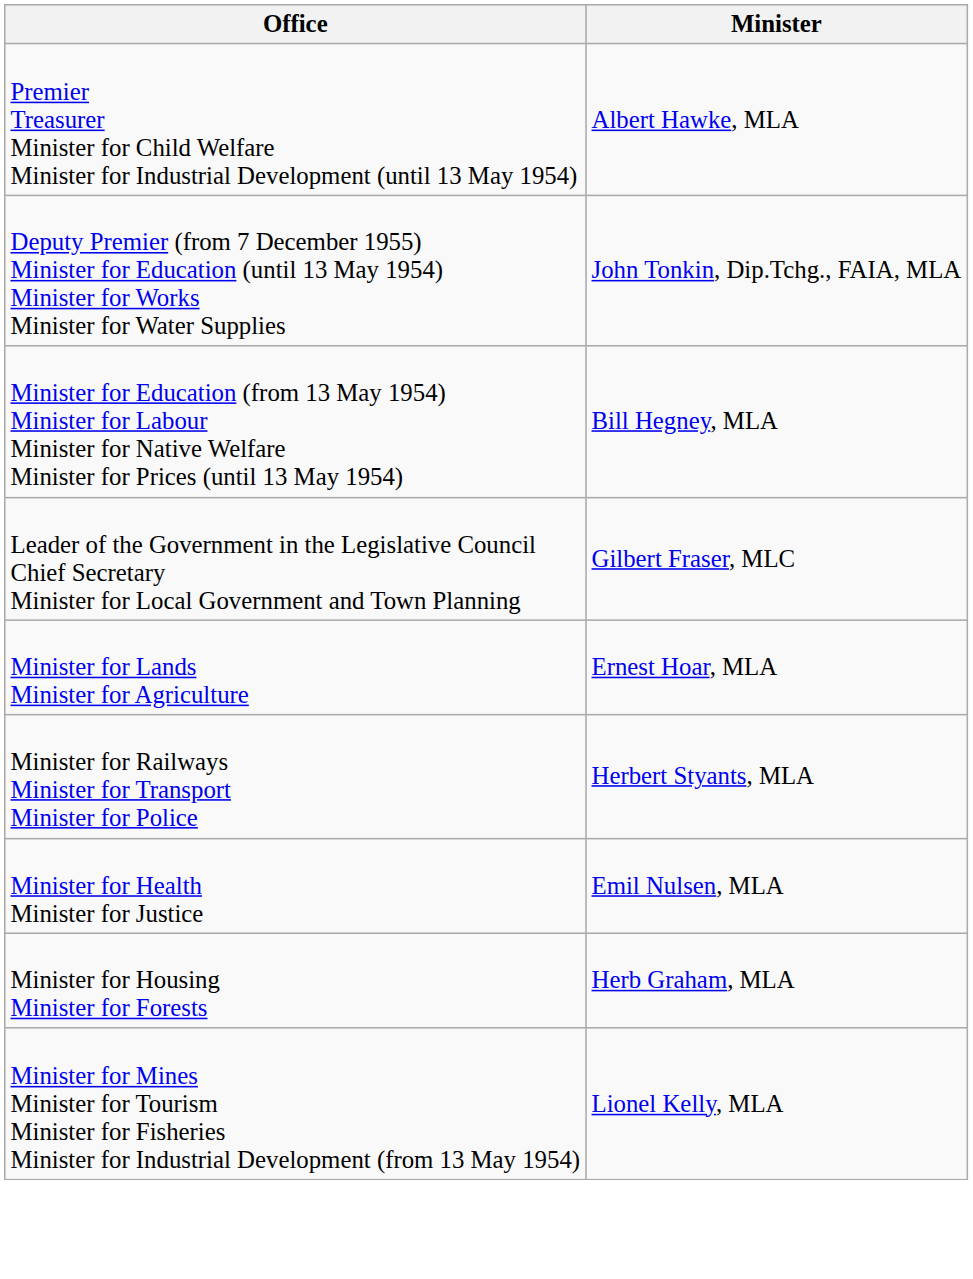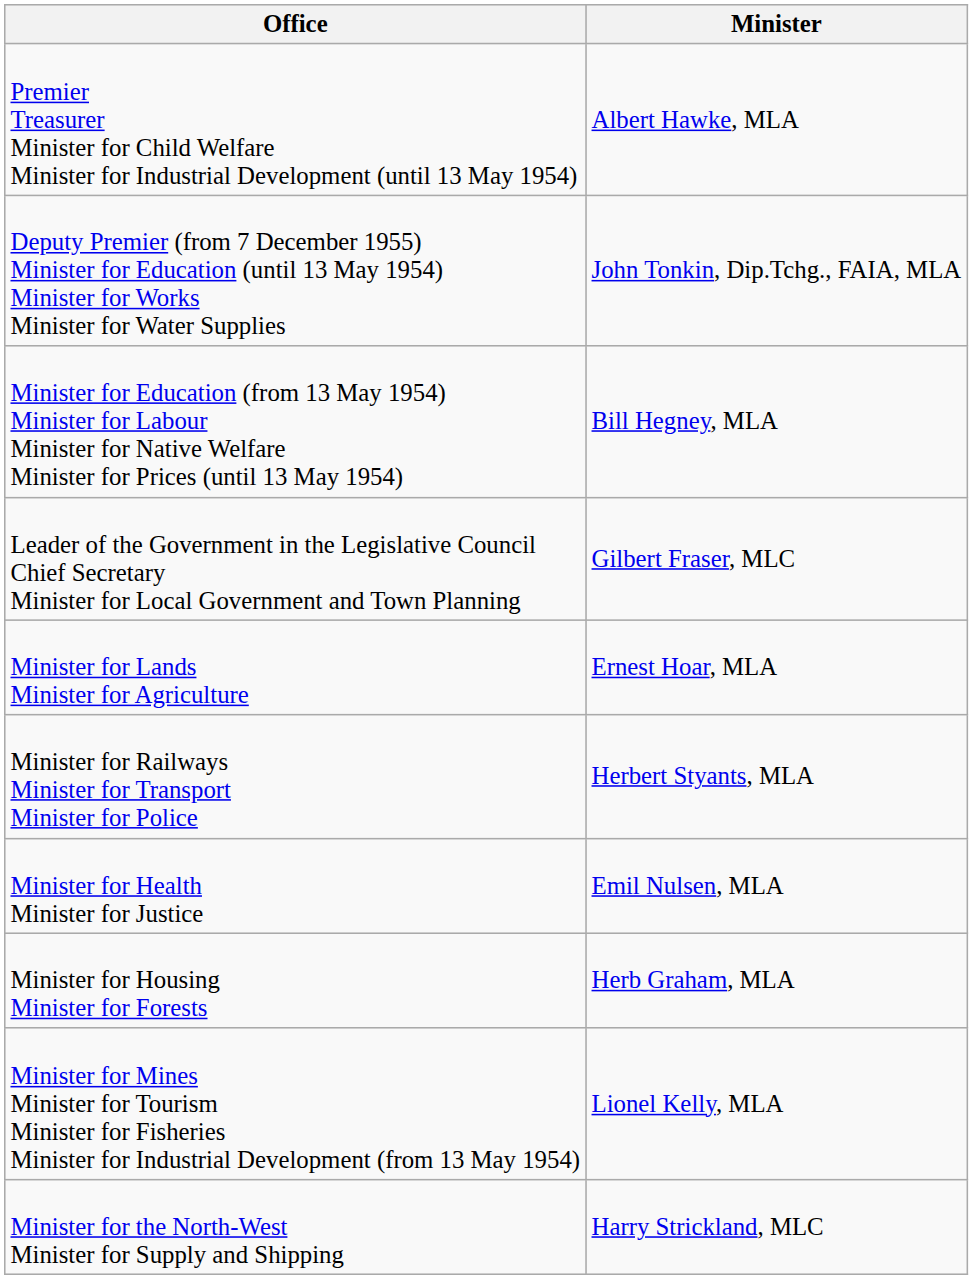+ row: (177, 1240)
